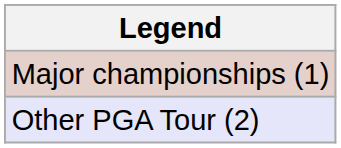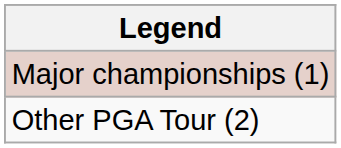(136, 120) lavender background -> (136, 120) no background
